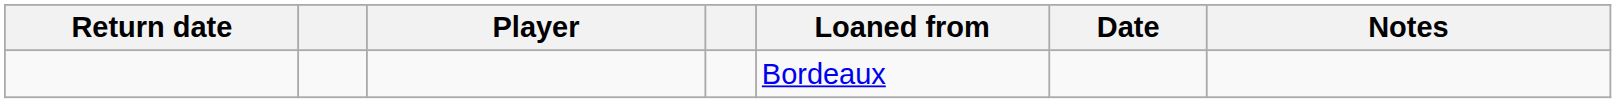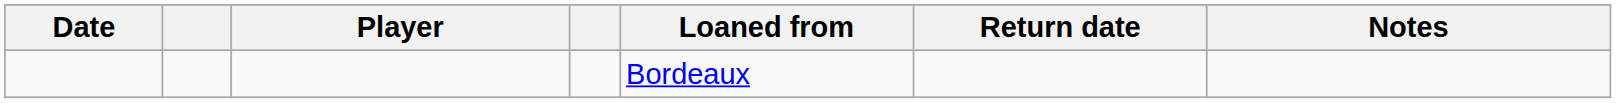columns swapped: (1128, 27) <-> (152, 27)
